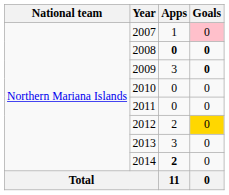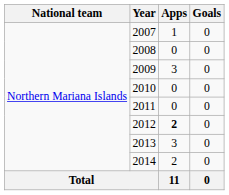(207, 32) pink background -> (207, 32) no background
(174, 50) bold -> (174, 50) normal
(207, 50) bold -> (207, 50) normal
(207, 69) bold -> (207, 69) normal
(174, 124) normal -> (174, 124) bold
(207, 124) gold background -> (207, 124) no background
(174, 161) bold -> (174, 161) normal
